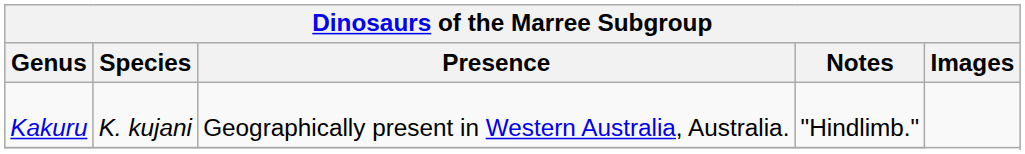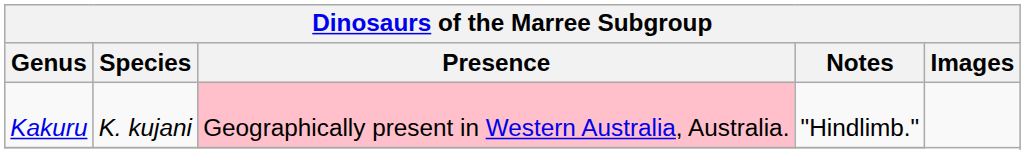(496, 128) no background -> (496, 128) pink background
